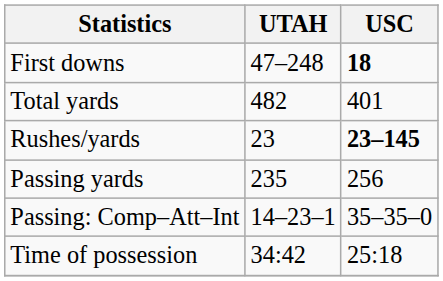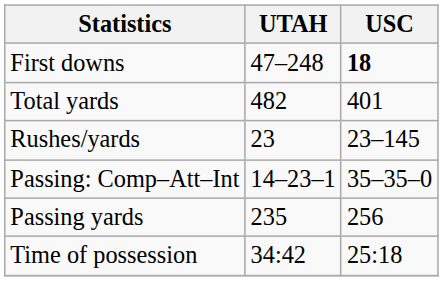(383, 139) bold -> (383, 139) normal
rows swapped: (77, 178) <-> (125, 216)
